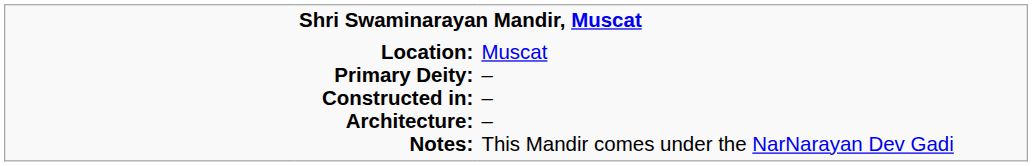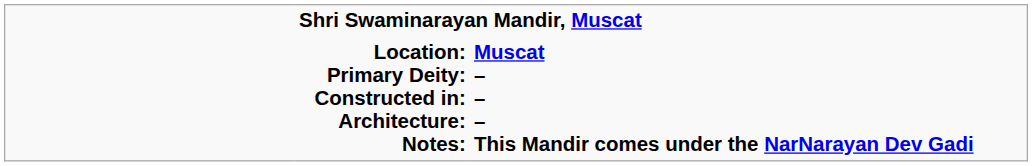(718, 98) normal -> (724, 98) bold
